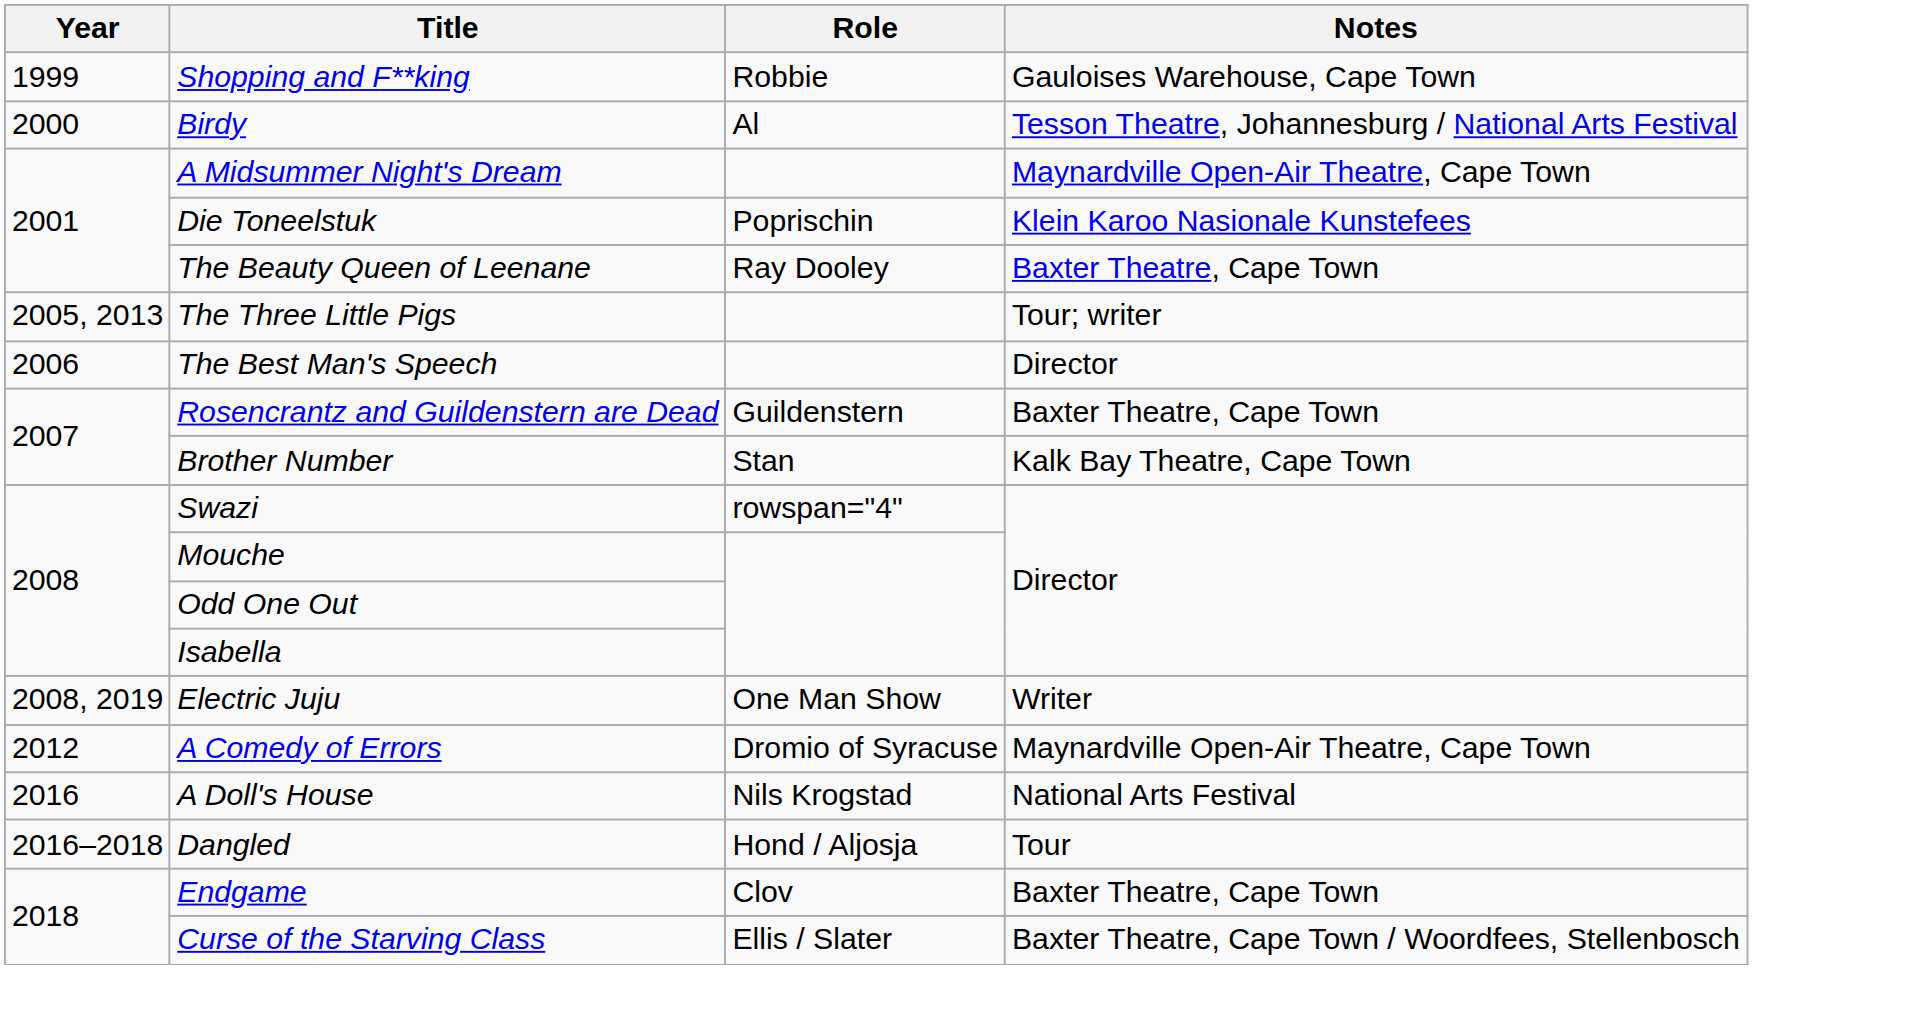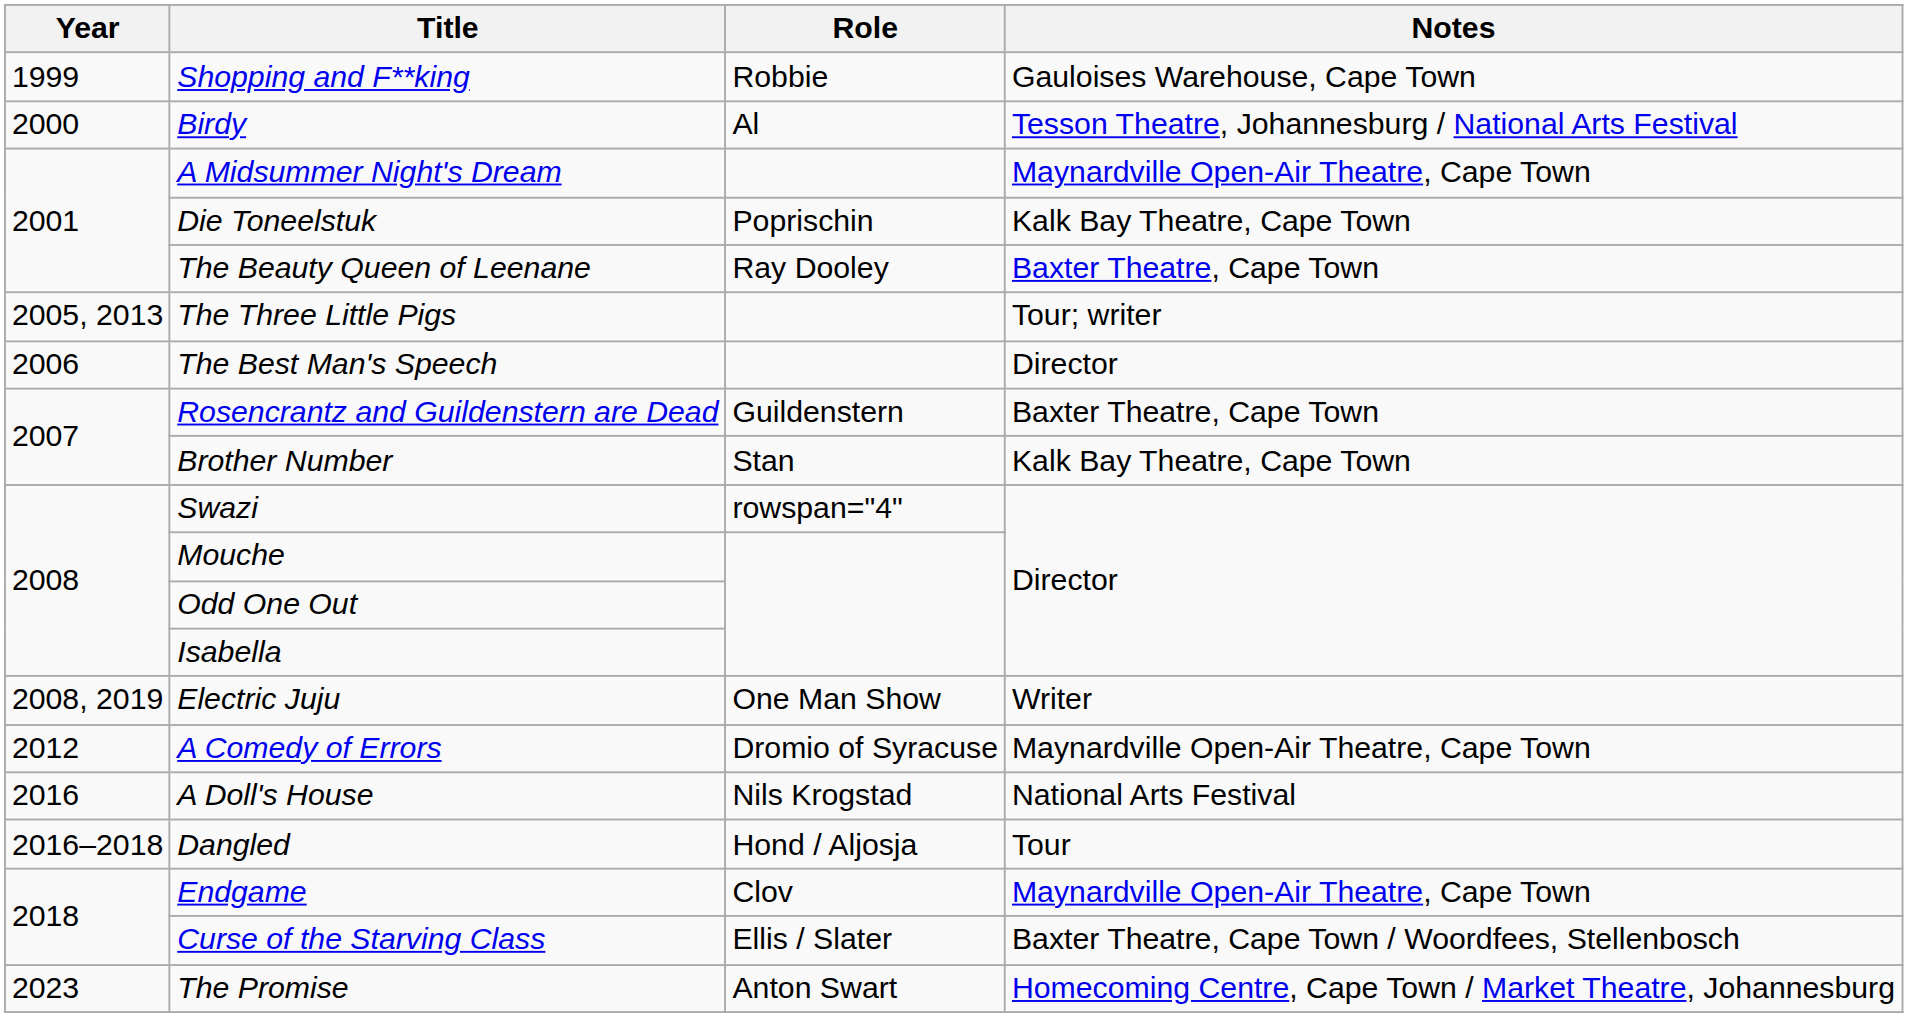(1241, 220) Klein Karoo Nasionale Kunstefees -> (1211, 220) Kalk Bay Theatre, Cape Town
(1195, 891) Baxter Theatre, Cape Town -> (1301, 891) Maynardville Open-Air Theatre, Cape Town
+ row: (263, 987)
